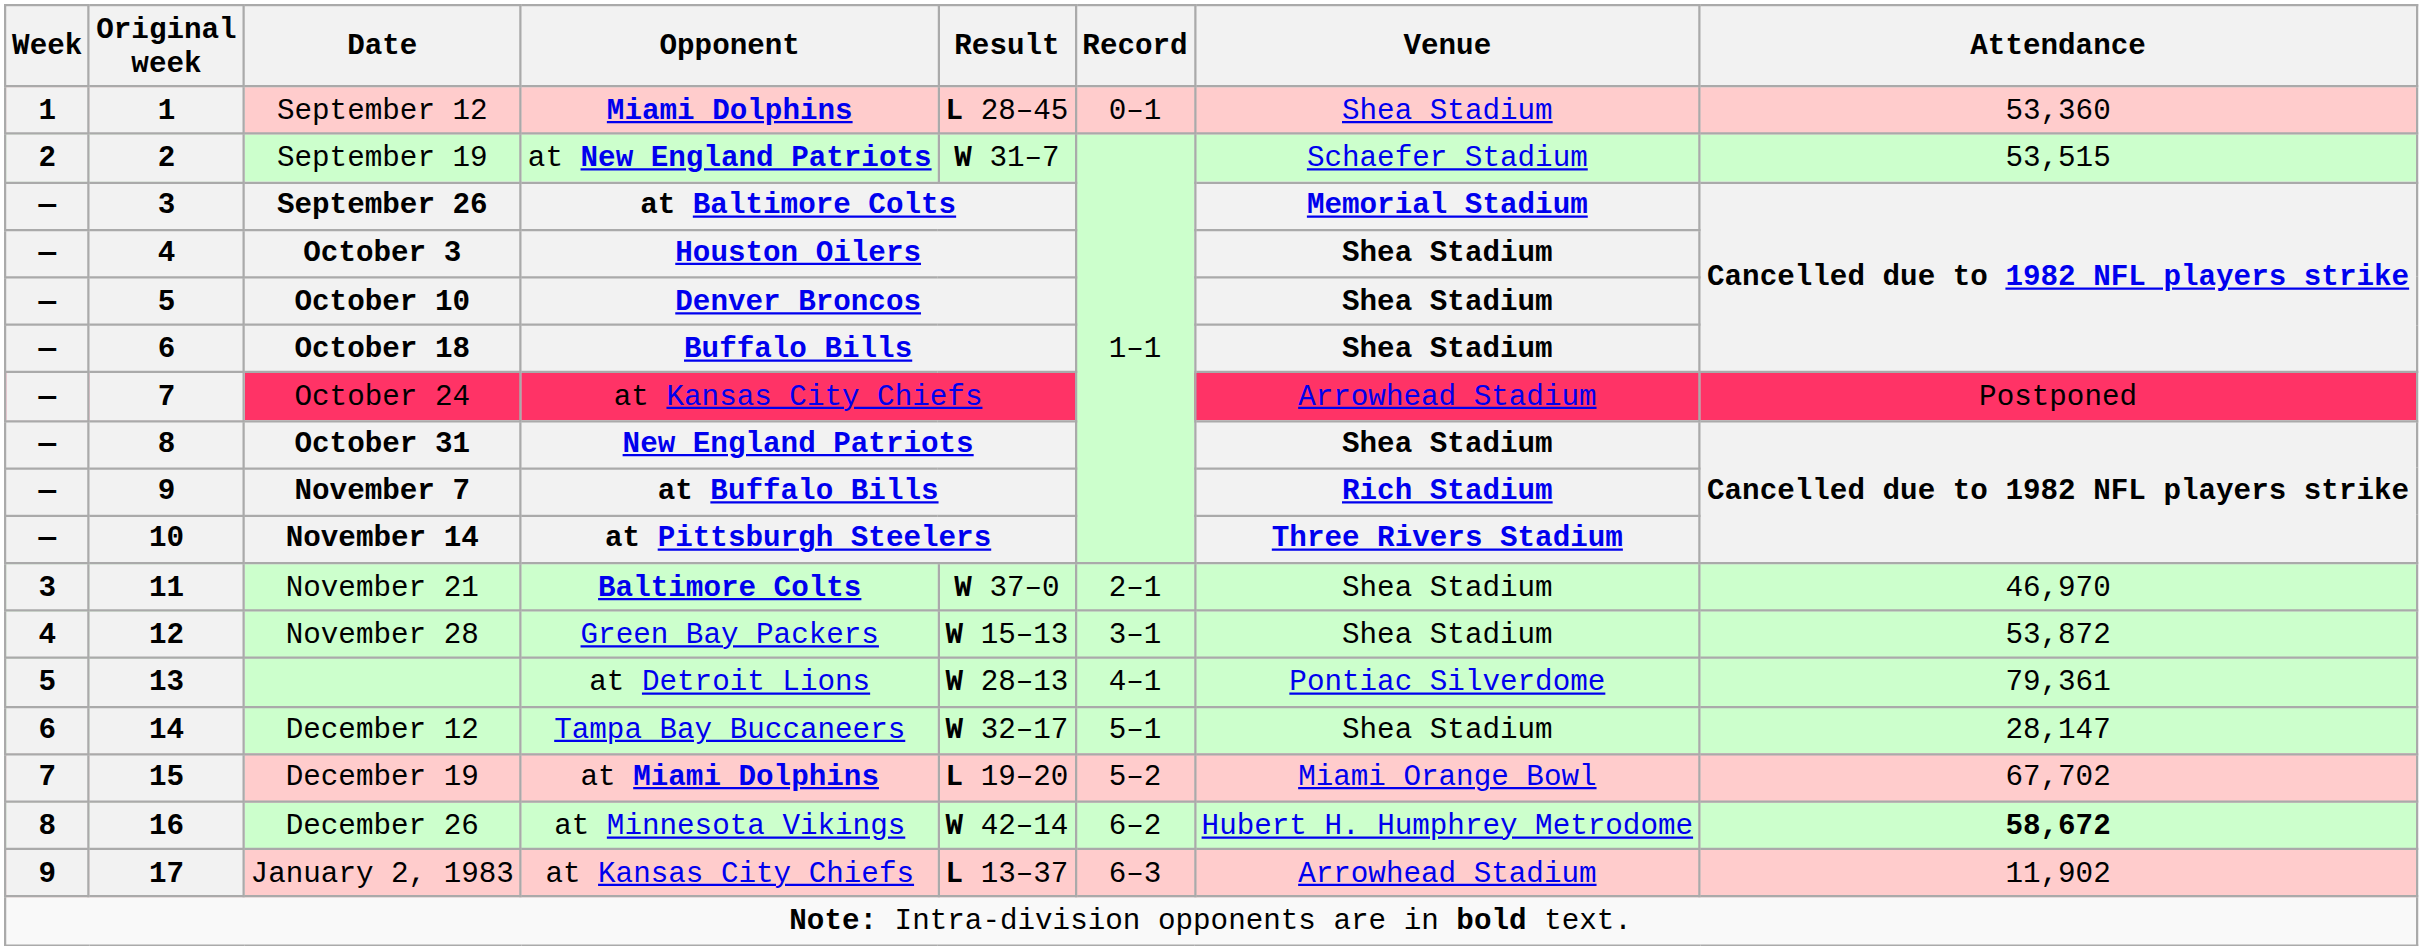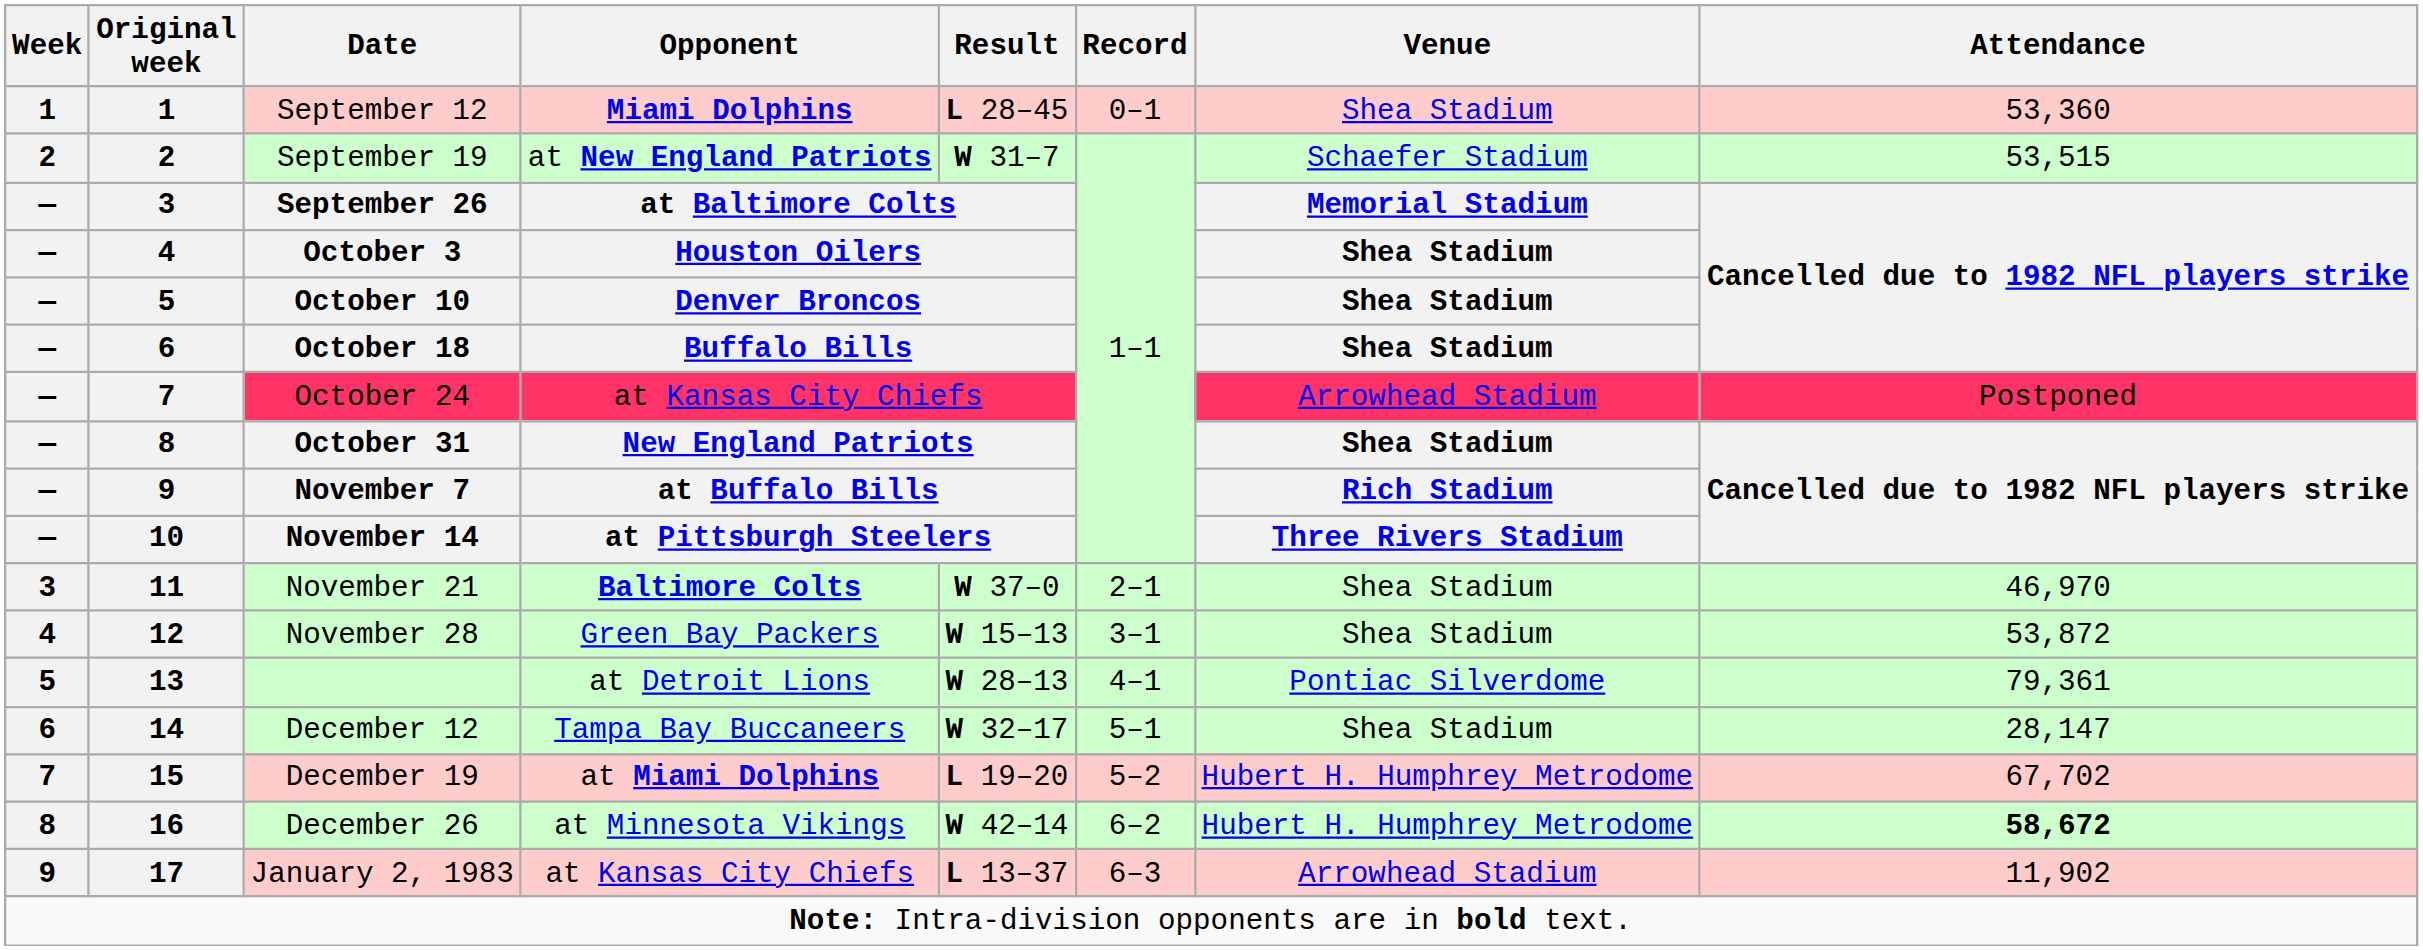(1447, 778) Miami Orange Bowl -> (1447, 778) Hubert H. Humphrey Metrodome
